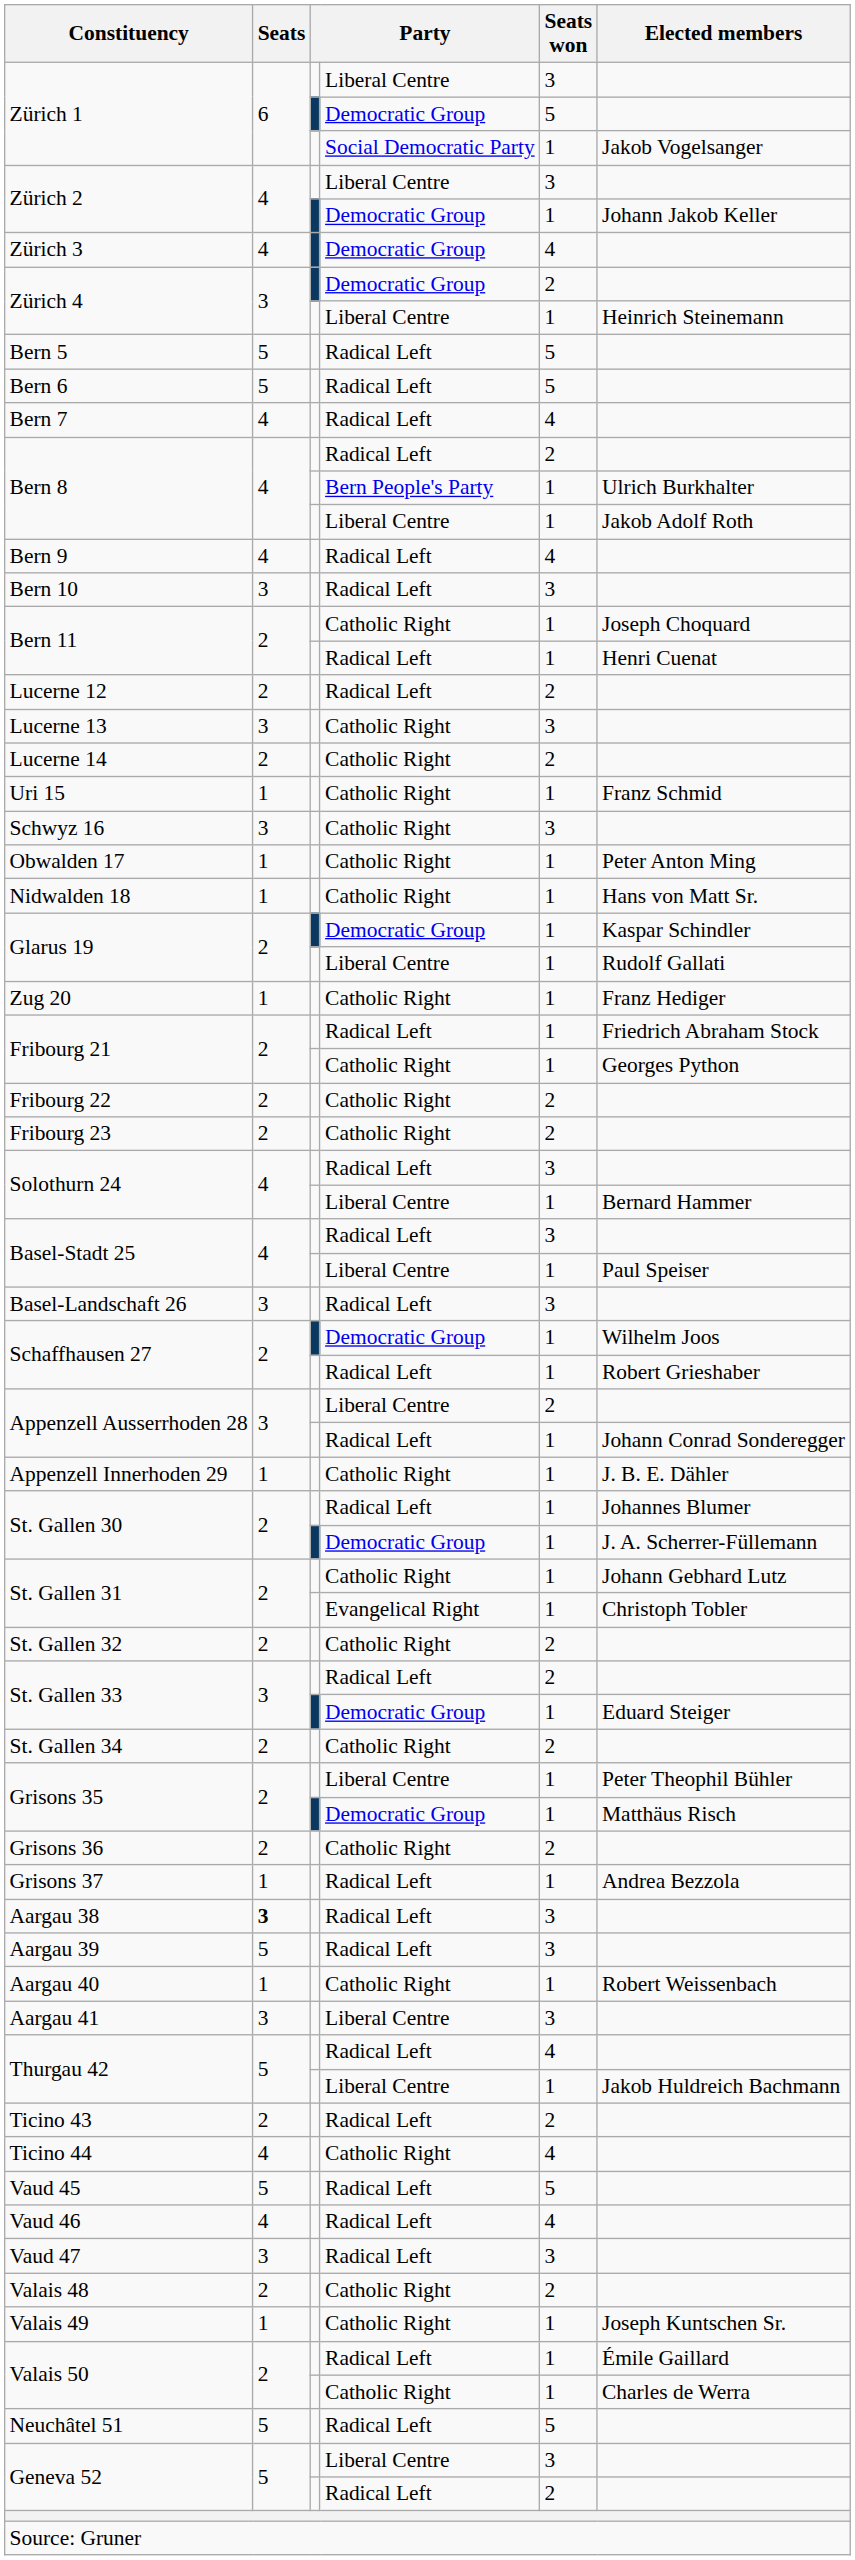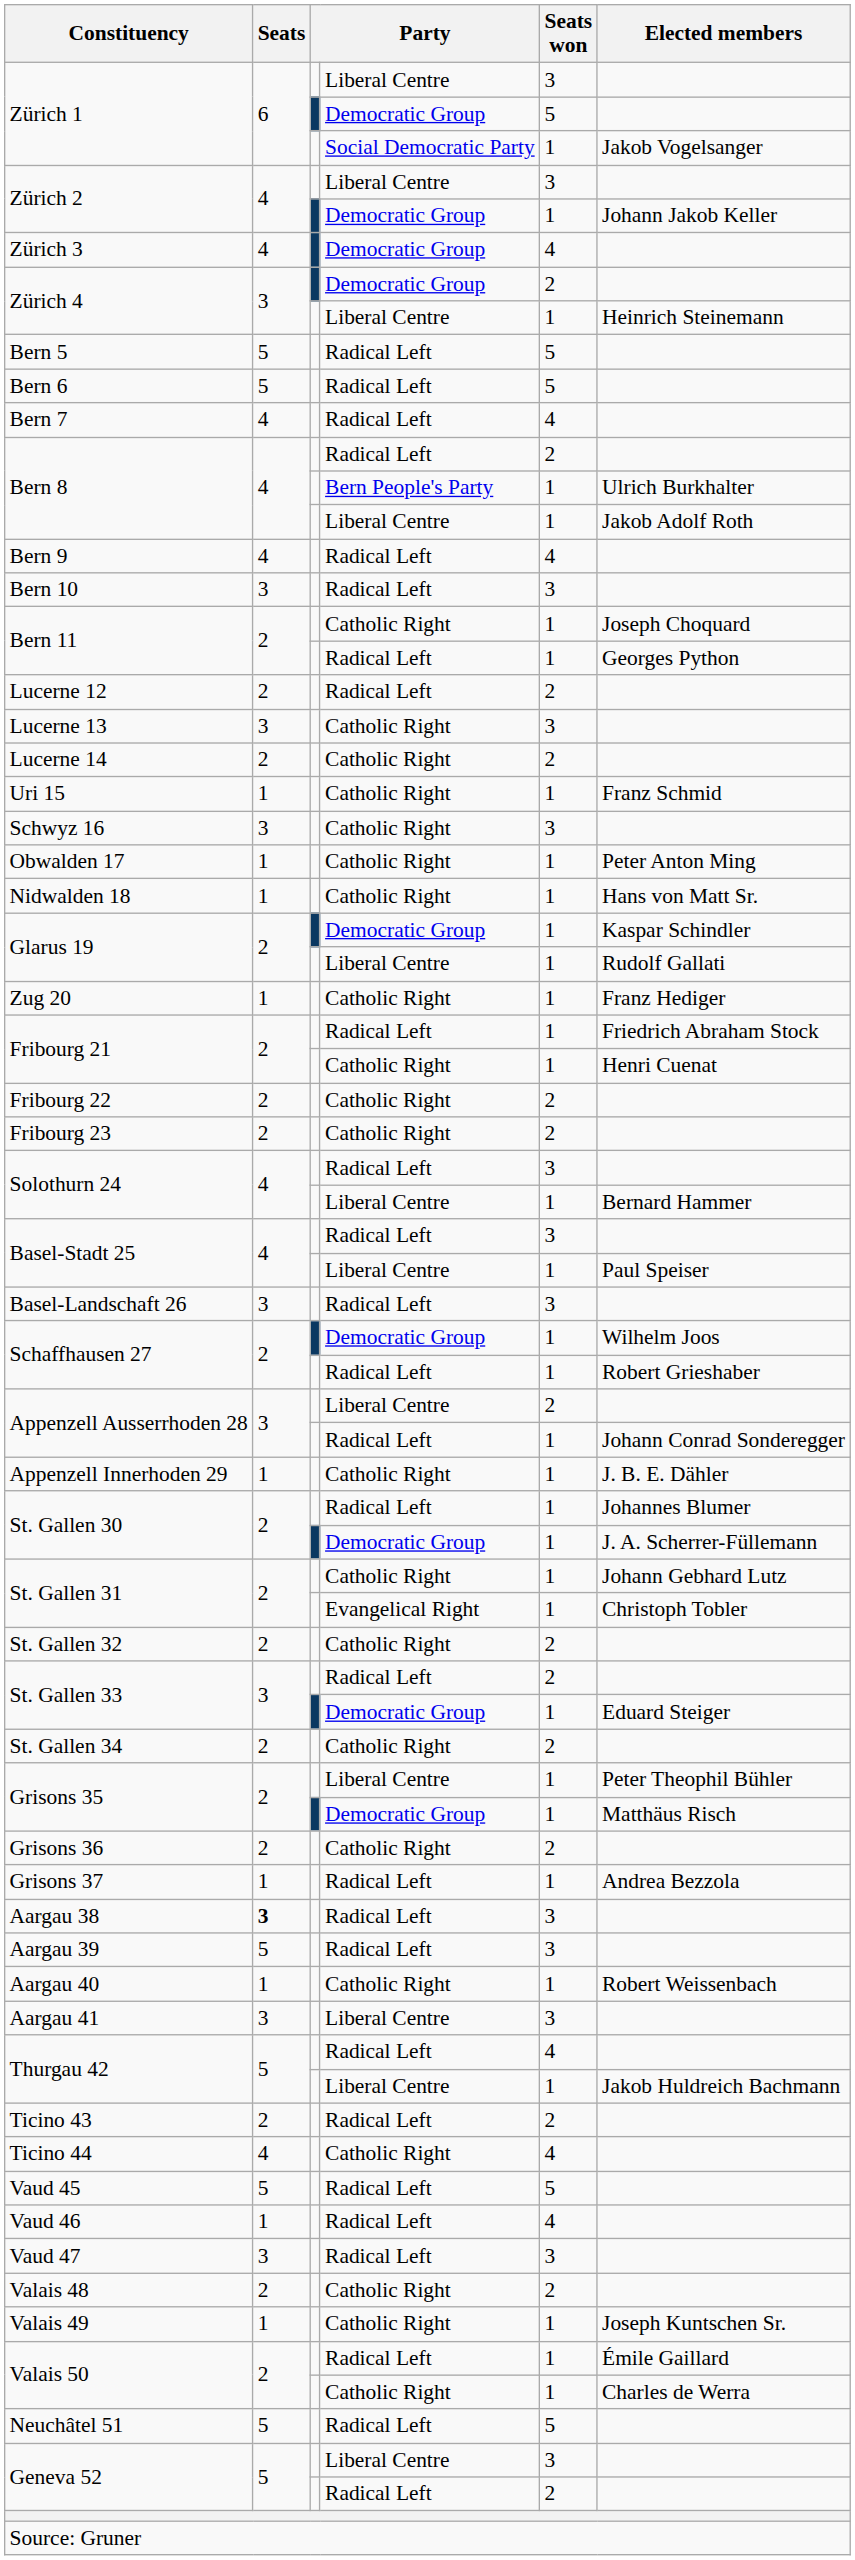(660, 657) Henri Cuenat -> (671, 657) Georges Python
(671, 1065) Georges Python -> (660, 1065) Henri Cuenat
(263, 2221) 4 -> (263, 2221) 1
